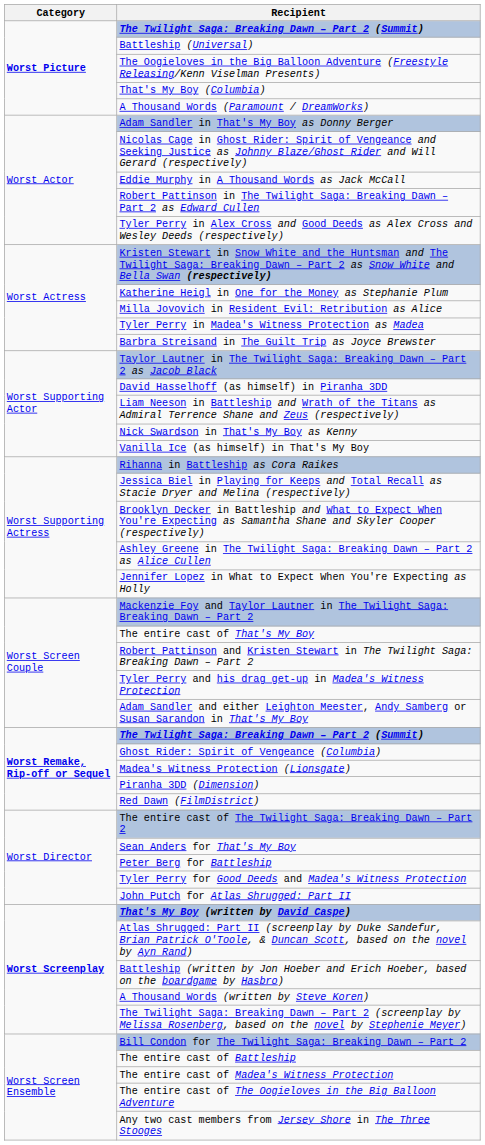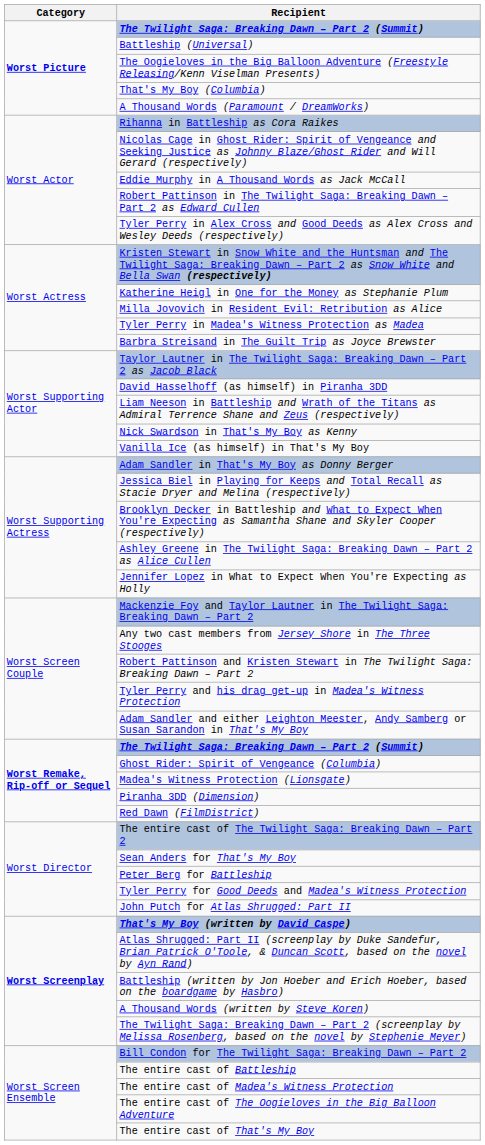(256, 124) Adam Sandler in That's My Boy as Donny Berger -> (229, 124) Rihanna in Battleship as Cora Raikes
(229, 465) Rihanna in Battleship as Cora Raikes -> (256, 465) Adam Sandler in That's My Boy as Donny Berger
(217, 634) The entire cast of That's My Boy -> (275, 640) Any two cast members from Jersey Shore in The Three Stooges
(275, 1126) Any two cast members from Jersey Shore in The Three Stooges -> (217, 1131) The entire cast of That's My Boy
